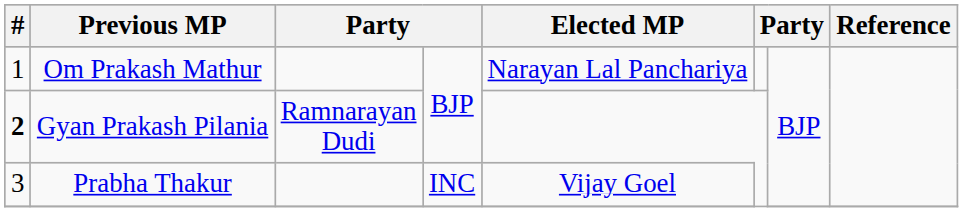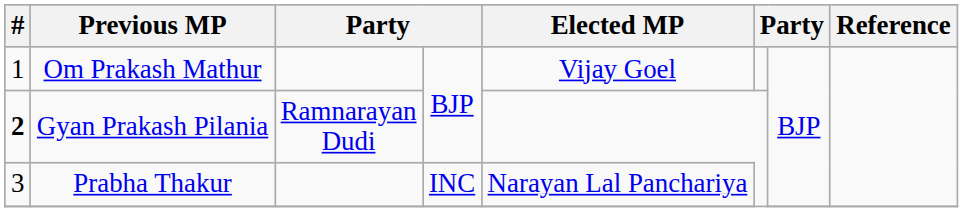(617, 68) Narayan Lal Panchariya -> (617, 68) Vijay Goel
(617, 183) Vijay Goel -> (617, 183) Narayan Lal Panchariya
